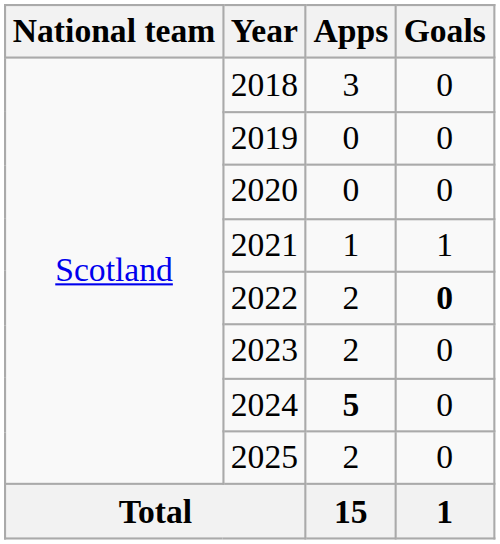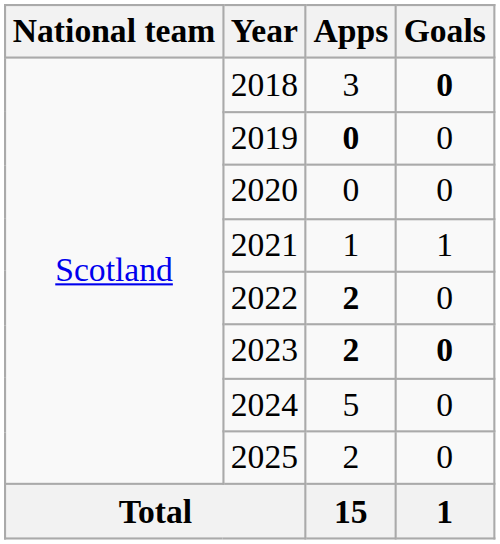(445, 84) normal -> (445, 84) bold
(351, 137) normal -> (351, 137) bold
(351, 297) normal -> (351, 297) bold
(445, 297) bold -> (445, 297) normal
(351, 350) normal -> (351, 350) bold
(445, 350) normal -> (445, 350) bold
(351, 404) bold -> (351, 404) normal
